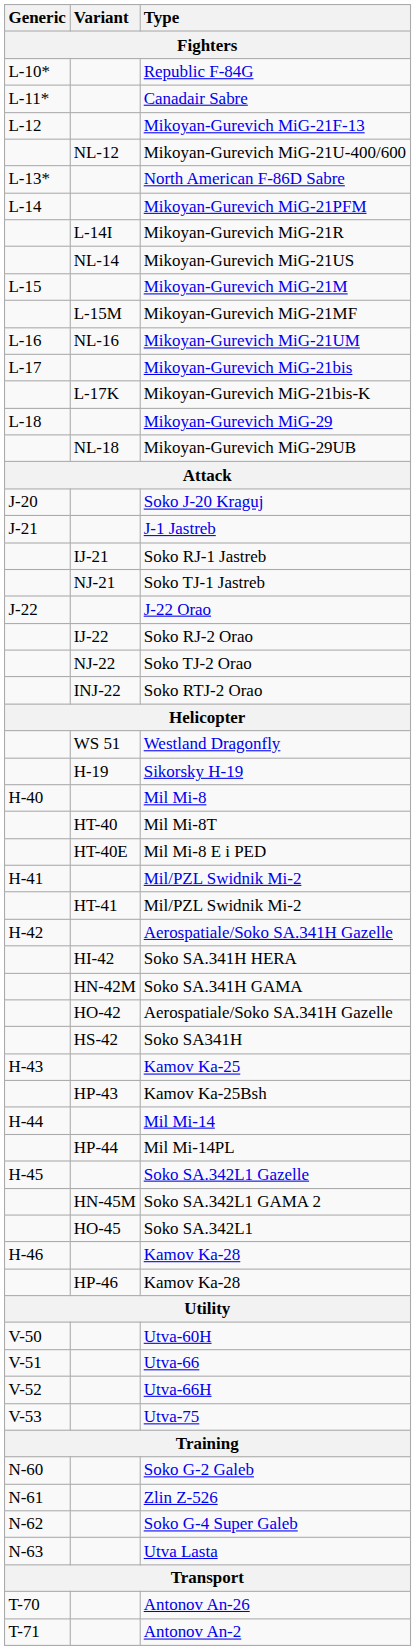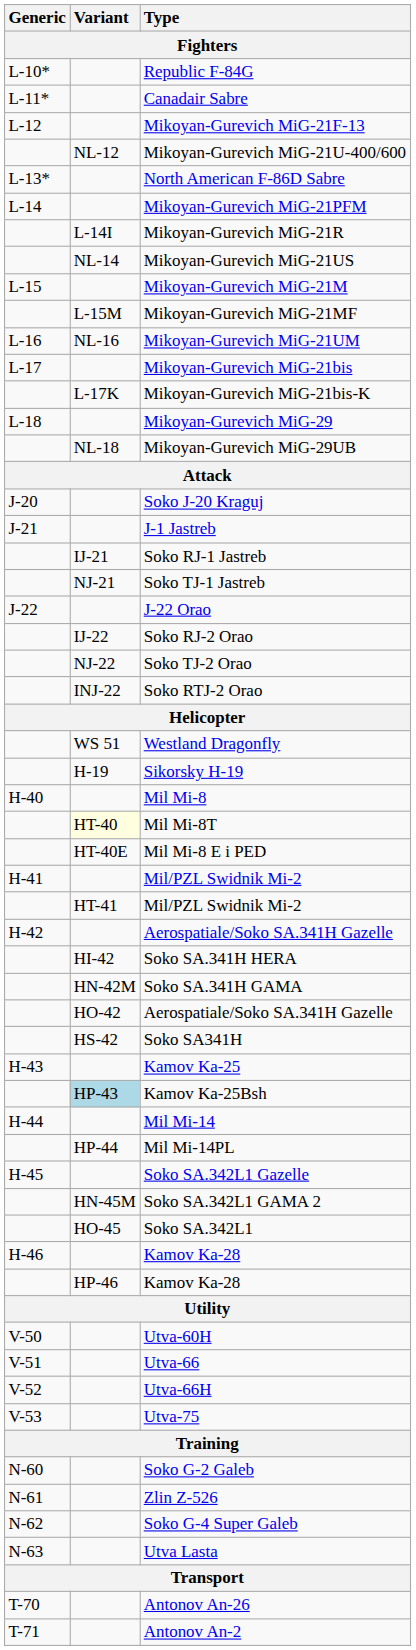(96, 824) no background -> (96, 824) lightyellow background
(96, 1093) no background -> (96, 1093) lightblue background
